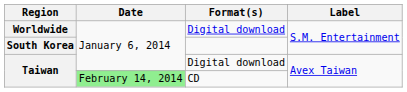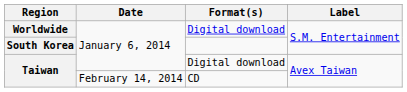(131, 79) lightgreen background -> (131, 79) no background
